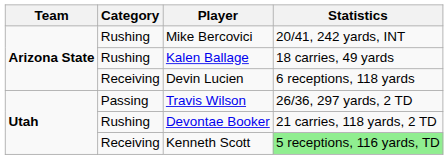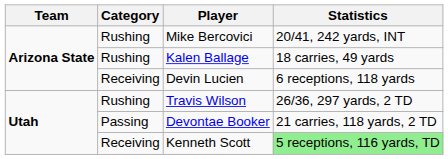(125, 100) Passing -> (125, 100) Rushing
(125, 122) Rushing -> (125, 122) Passing
